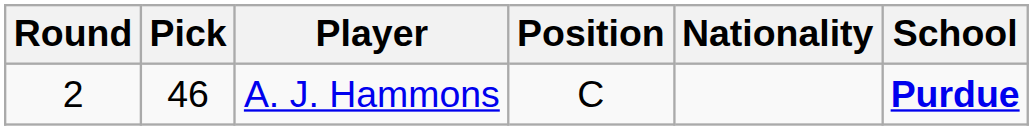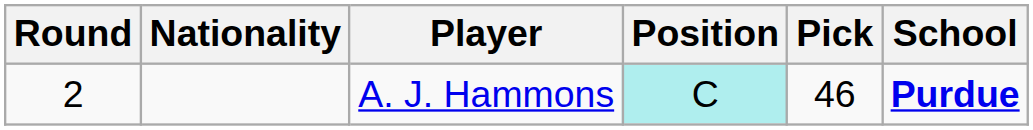columns swapped: (188, 34) <-> (778, 34)
(591, 93) no background -> (705, 93) paleturquoise background
